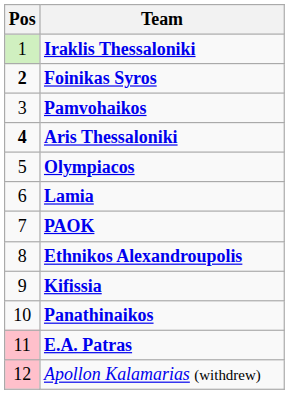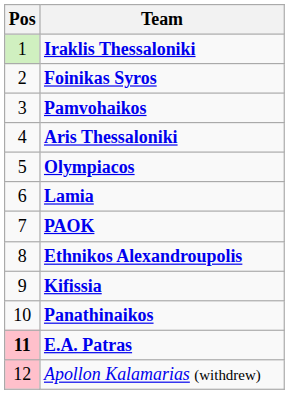(22, 78) bold -> (22, 78) normal
(22, 137) bold -> (22, 137) normal
(22, 344) normal -> (22, 344) bold
